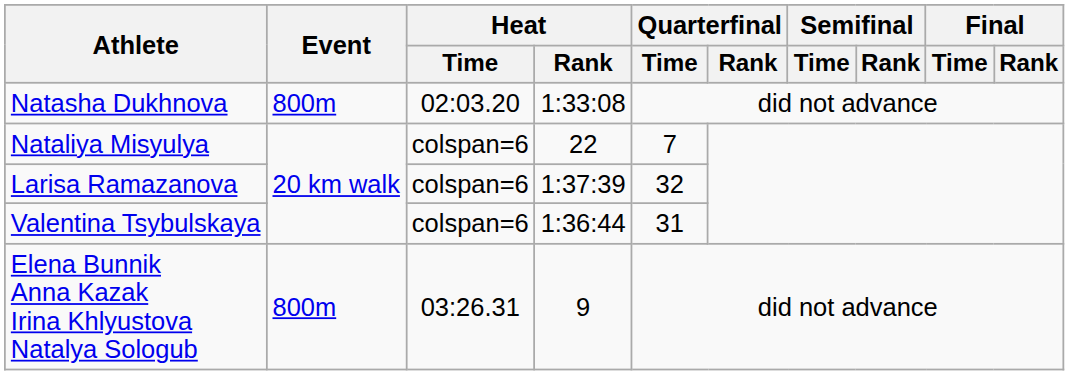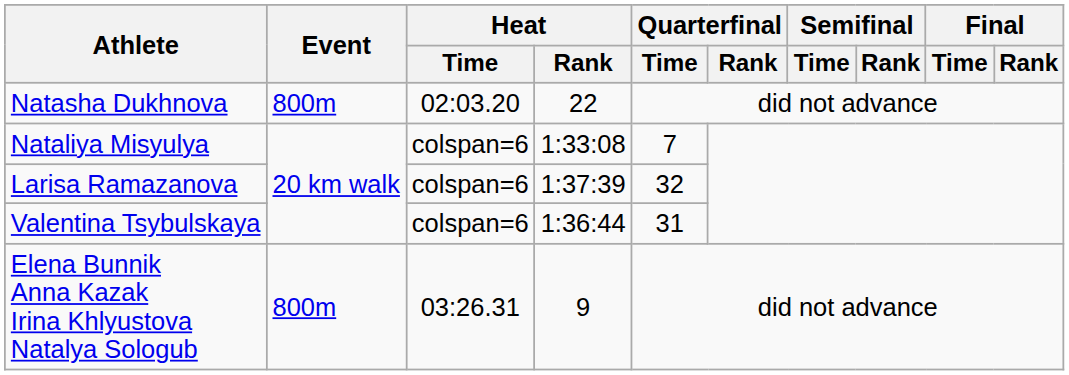(583, 104) 1:33:08 -> (583, 104) 22
(583, 144) 22 -> (583, 144) 1:33:08
